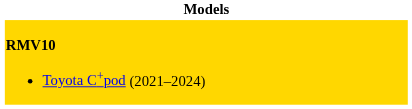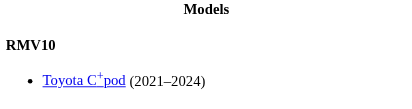(206, 63) gold background -> (206, 63) no background
